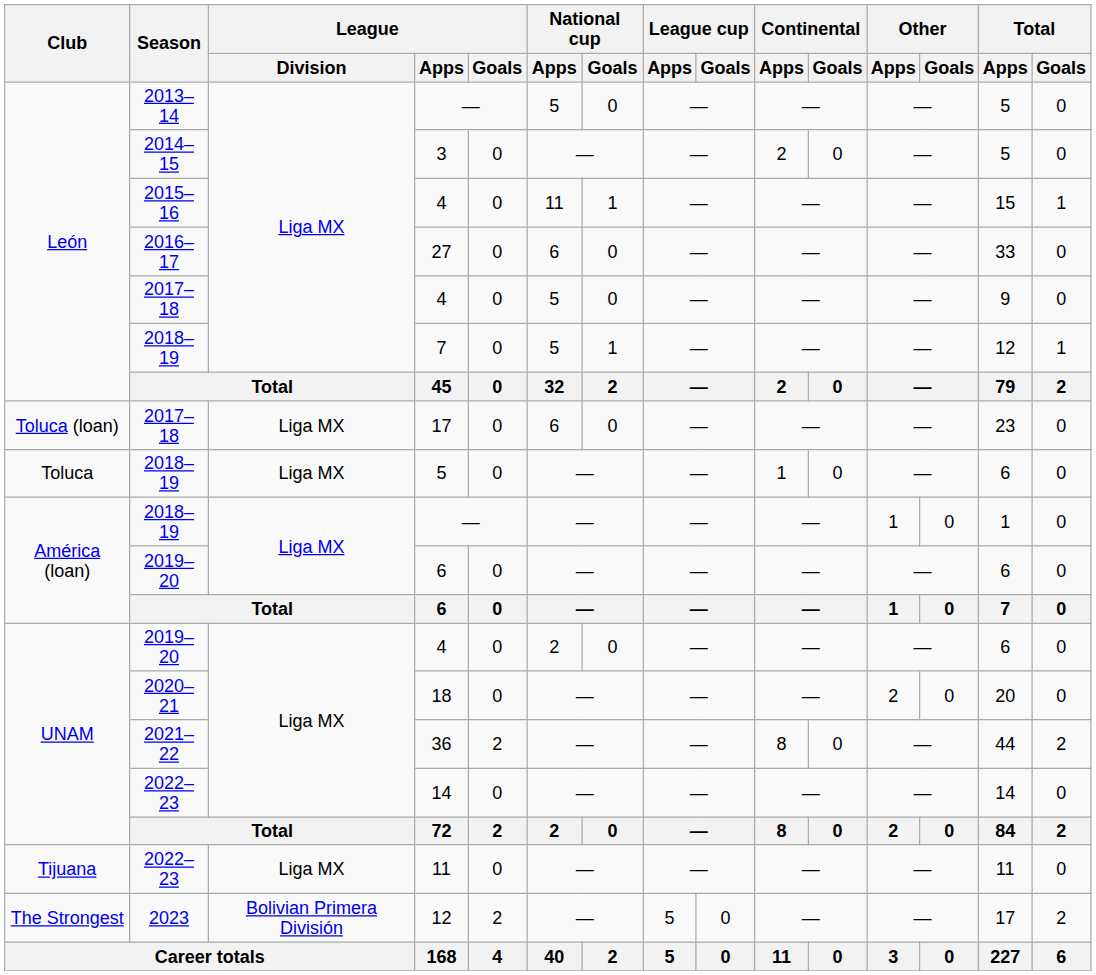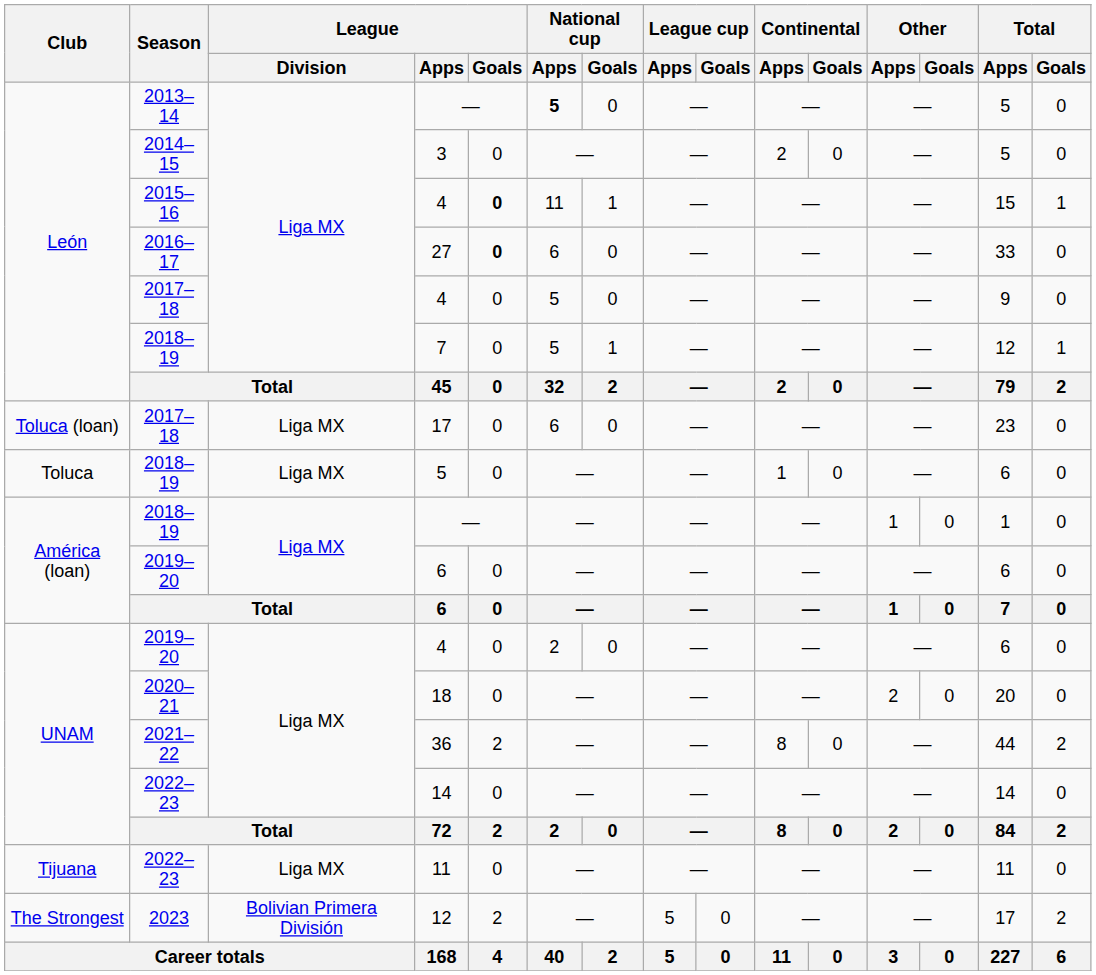(554, 106) normal -> (554, 106) bold
(497, 203) normal -> (497, 203) bold
(497, 251) normal -> (497, 251) bold
